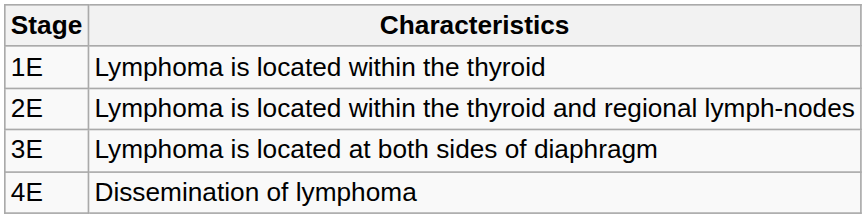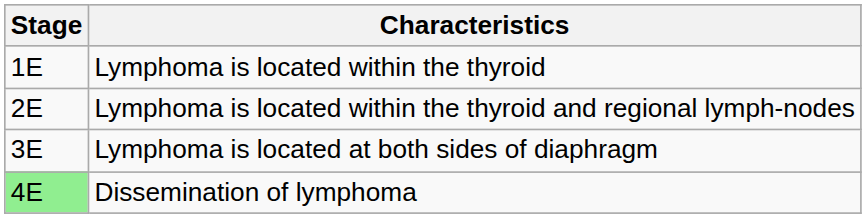(27, 191) no background -> (27, 191) lightgreen background
